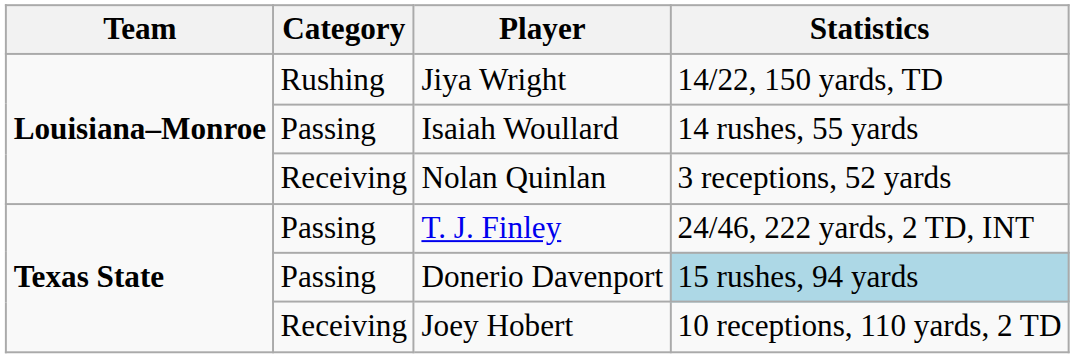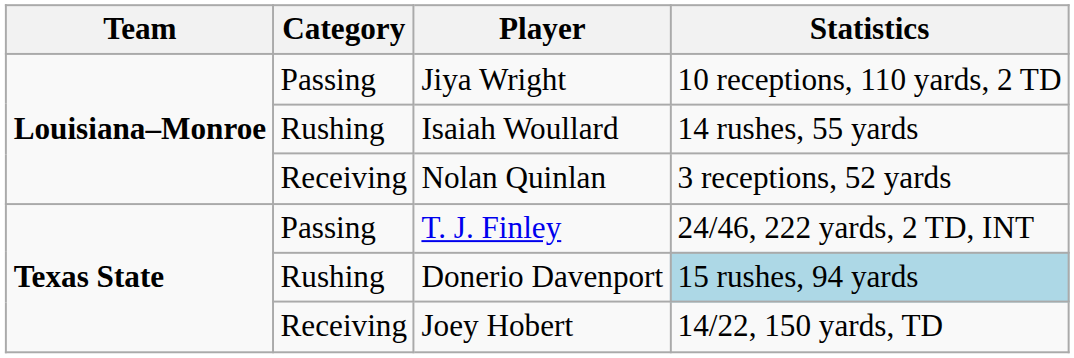(333, 78) Rushing -> (328, 78) Passing
(810, 78) 14/22, 150 yards, TD -> (869, 78) 10 receptions, 110 yards, 2 TD
(328, 128) Passing -> (333, 128) Rushing
(328, 276) Passing -> (333, 276) Rushing
(869, 326) 10 receptions, 110 yards, 2 TD -> (810, 326) 14/22, 150 yards, TD
